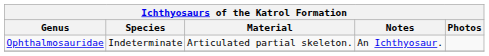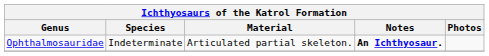(400, 43) normal -> (400, 43) bold
